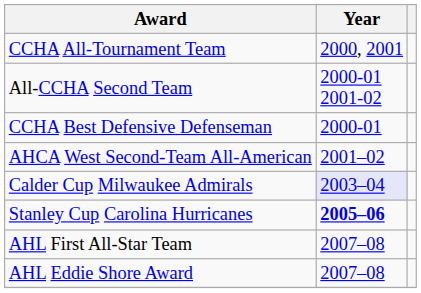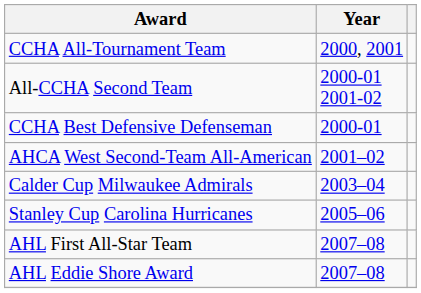(352, 185) lavender background -> (352, 185) no background
(352, 214) bold -> (352, 214) normal
